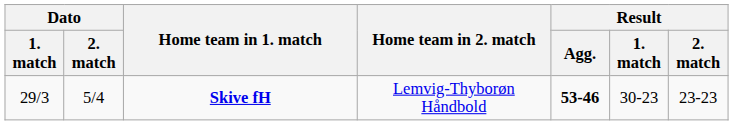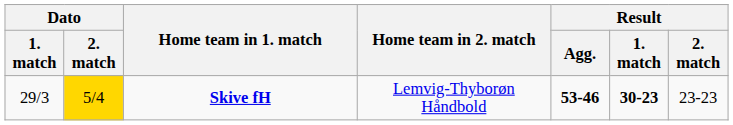(94, 97) no background -> (94, 97) gold background
(639, 97) normal -> (639, 97) bold
